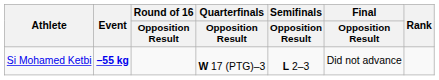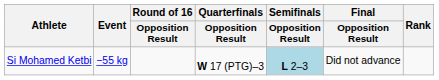(113, 61) bold -> (112, 61) normal
(296, 67) no background -> (295, 67) lightblue background
